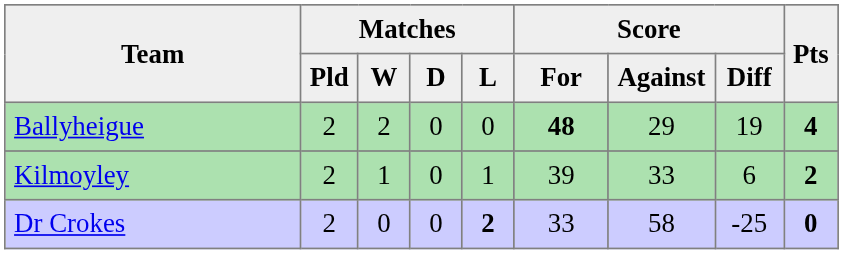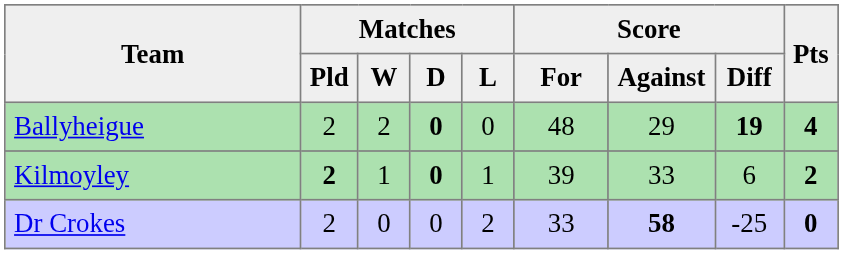(436, 126) normal -> (436, 126) bold
(561, 126) bold -> (561, 126) normal
(749, 126) normal -> (749, 126) bold
(329, 175) normal -> (329, 175) bold
(436, 175) normal -> (436, 175) bold
(488, 223) bold -> (488, 223) normal
(661, 223) normal -> (661, 223) bold
